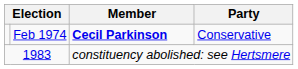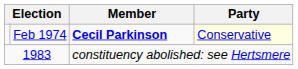(234, 34) no background -> (234, 34) lightyellow background
